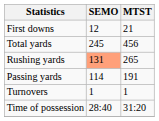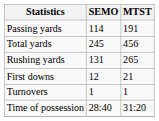rows swapped: (30, 28) <-> (34, 76)
(96, 60) lightsalmon background -> (96, 60) no background
